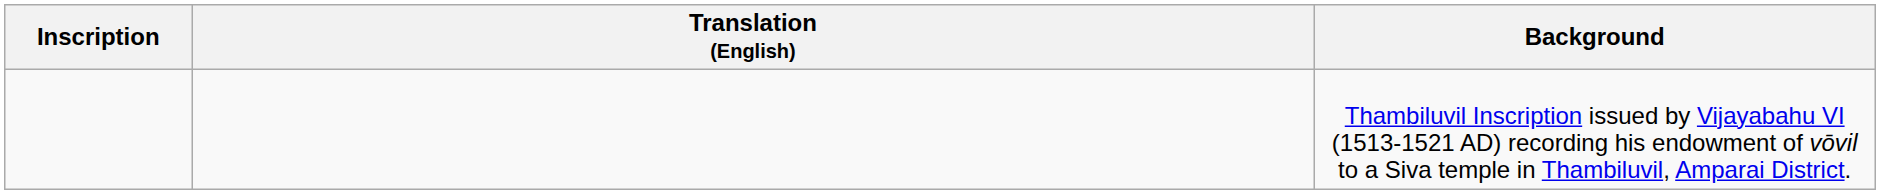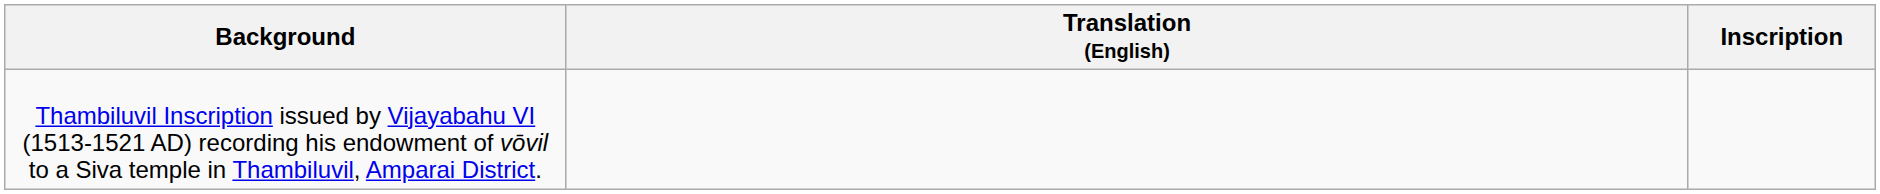columns swapped: (1595, 37) <-> (98, 37)
